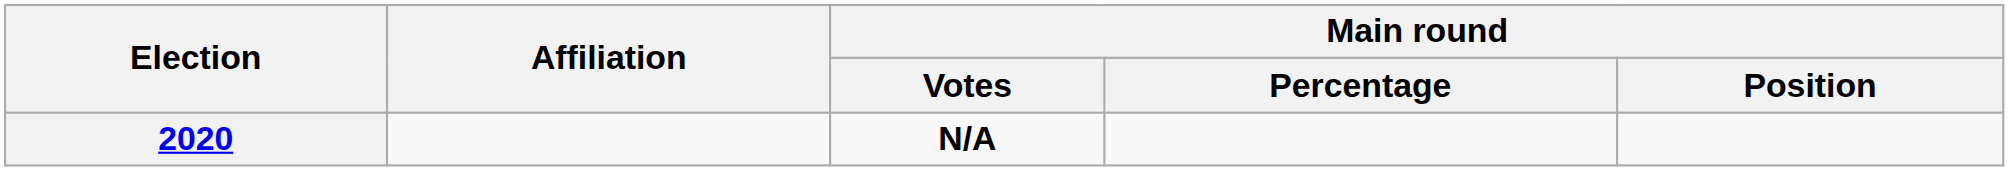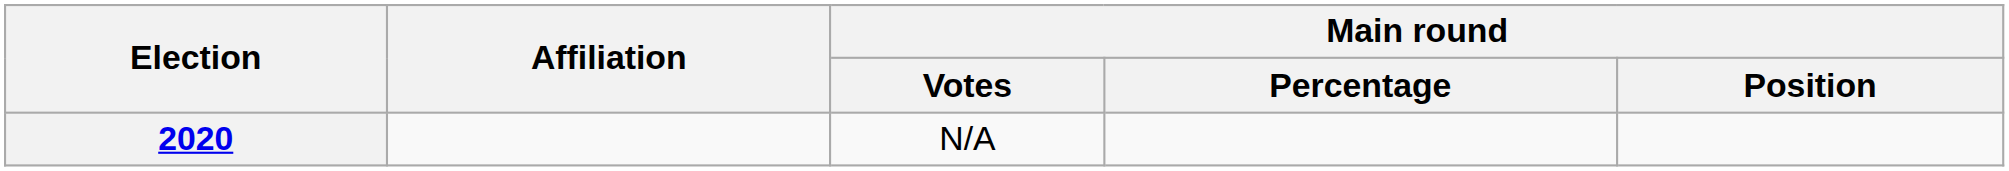(967, 138) bold -> (967, 138) normal
